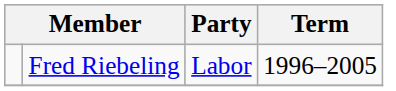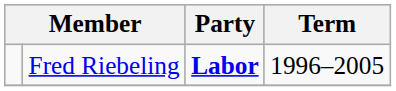(221, 64) normal -> (225, 64) bold
